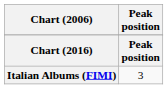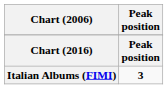(141, 75) normal -> (141, 75) bold
